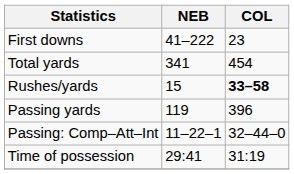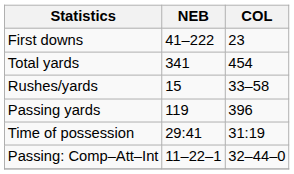(249, 86) bold -> (249, 86) normal
rows swapped: (83, 133) <-> (71, 156)
